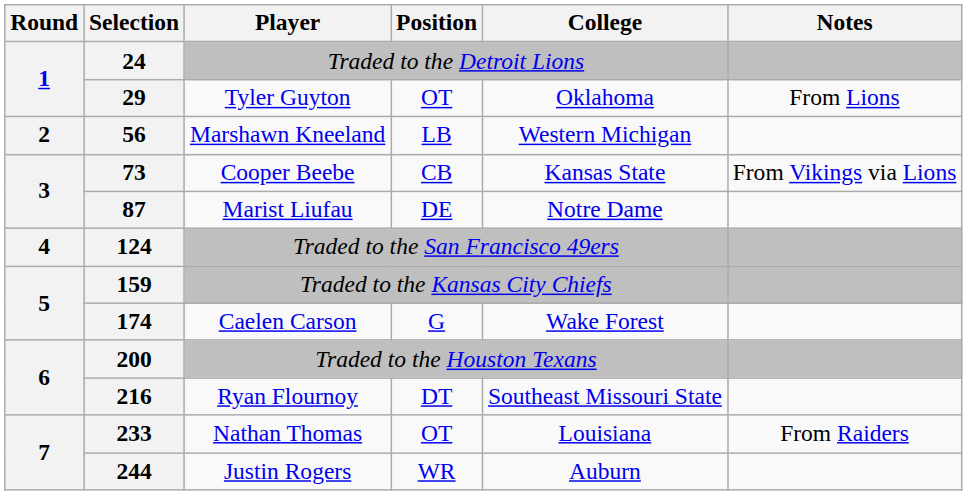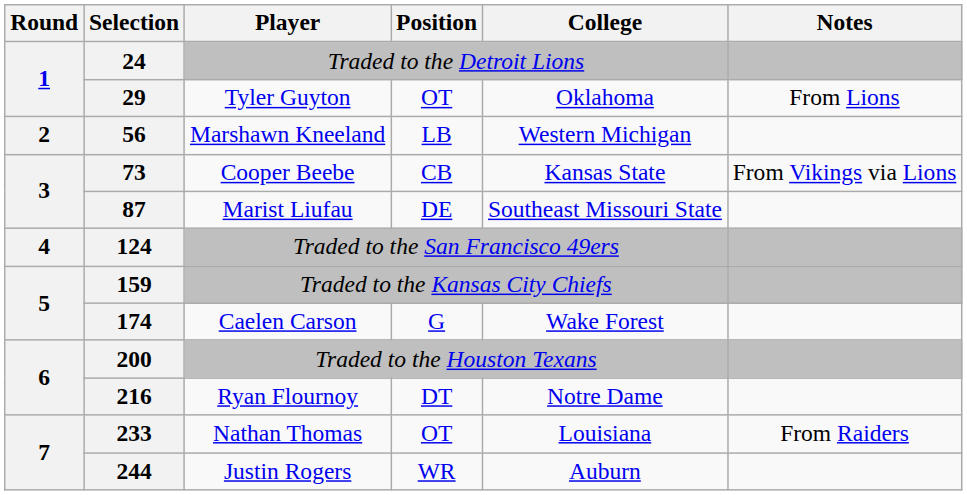(605, 209) Notre Dame -> (605, 209) Southeast Missouri State
(605, 396) Southeast Missouri State -> (605, 396) Notre Dame
